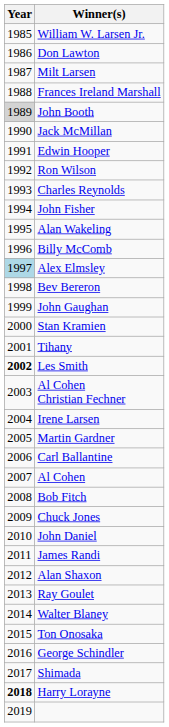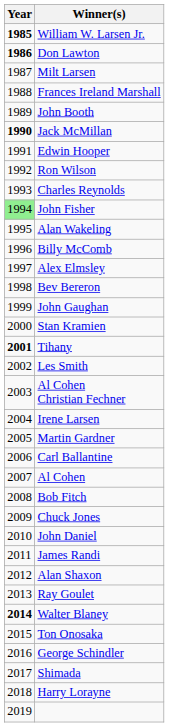(20, 33) normal -> (20, 33) bold
(20, 53) normal -> (20, 53) bold
(20, 111) lightgrey background -> (20, 111) no background
(20, 131) normal -> (20, 131) bold
(20, 209) no background -> (20, 209) lightgreen background
(20, 268) lightblue background -> (20, 268) no background
(20, 346) normal -> (20, 346) bold
(20, 365) bold -> (20, 365) normal
(20, 614) normal -> (20, 614) bold
(20, 692) bold -> (20, 692) normal
